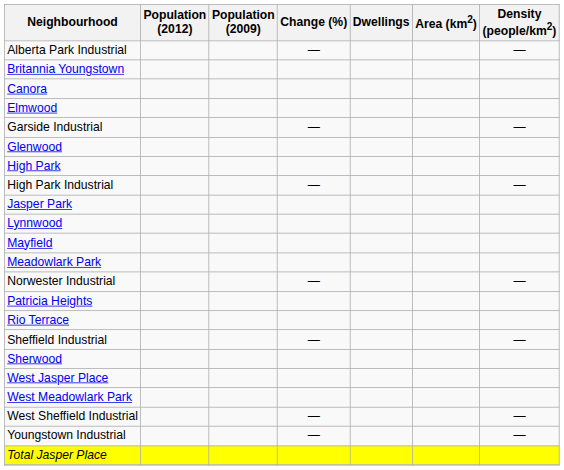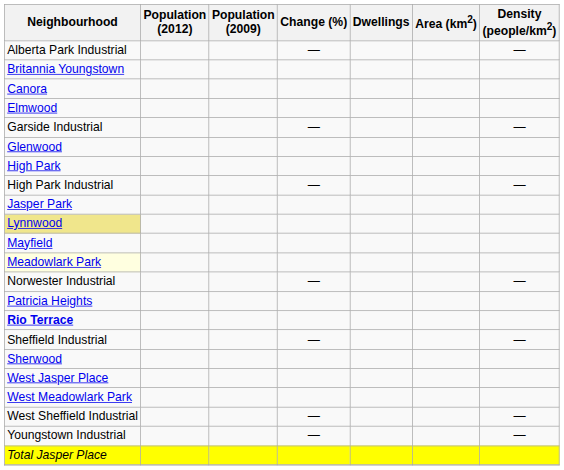(35, 223) no background -> (35, 223) khaki background
(54, 262) no background -> (54, 262) lightyellow background
(38, 320) normal -> (40, 320) bold
